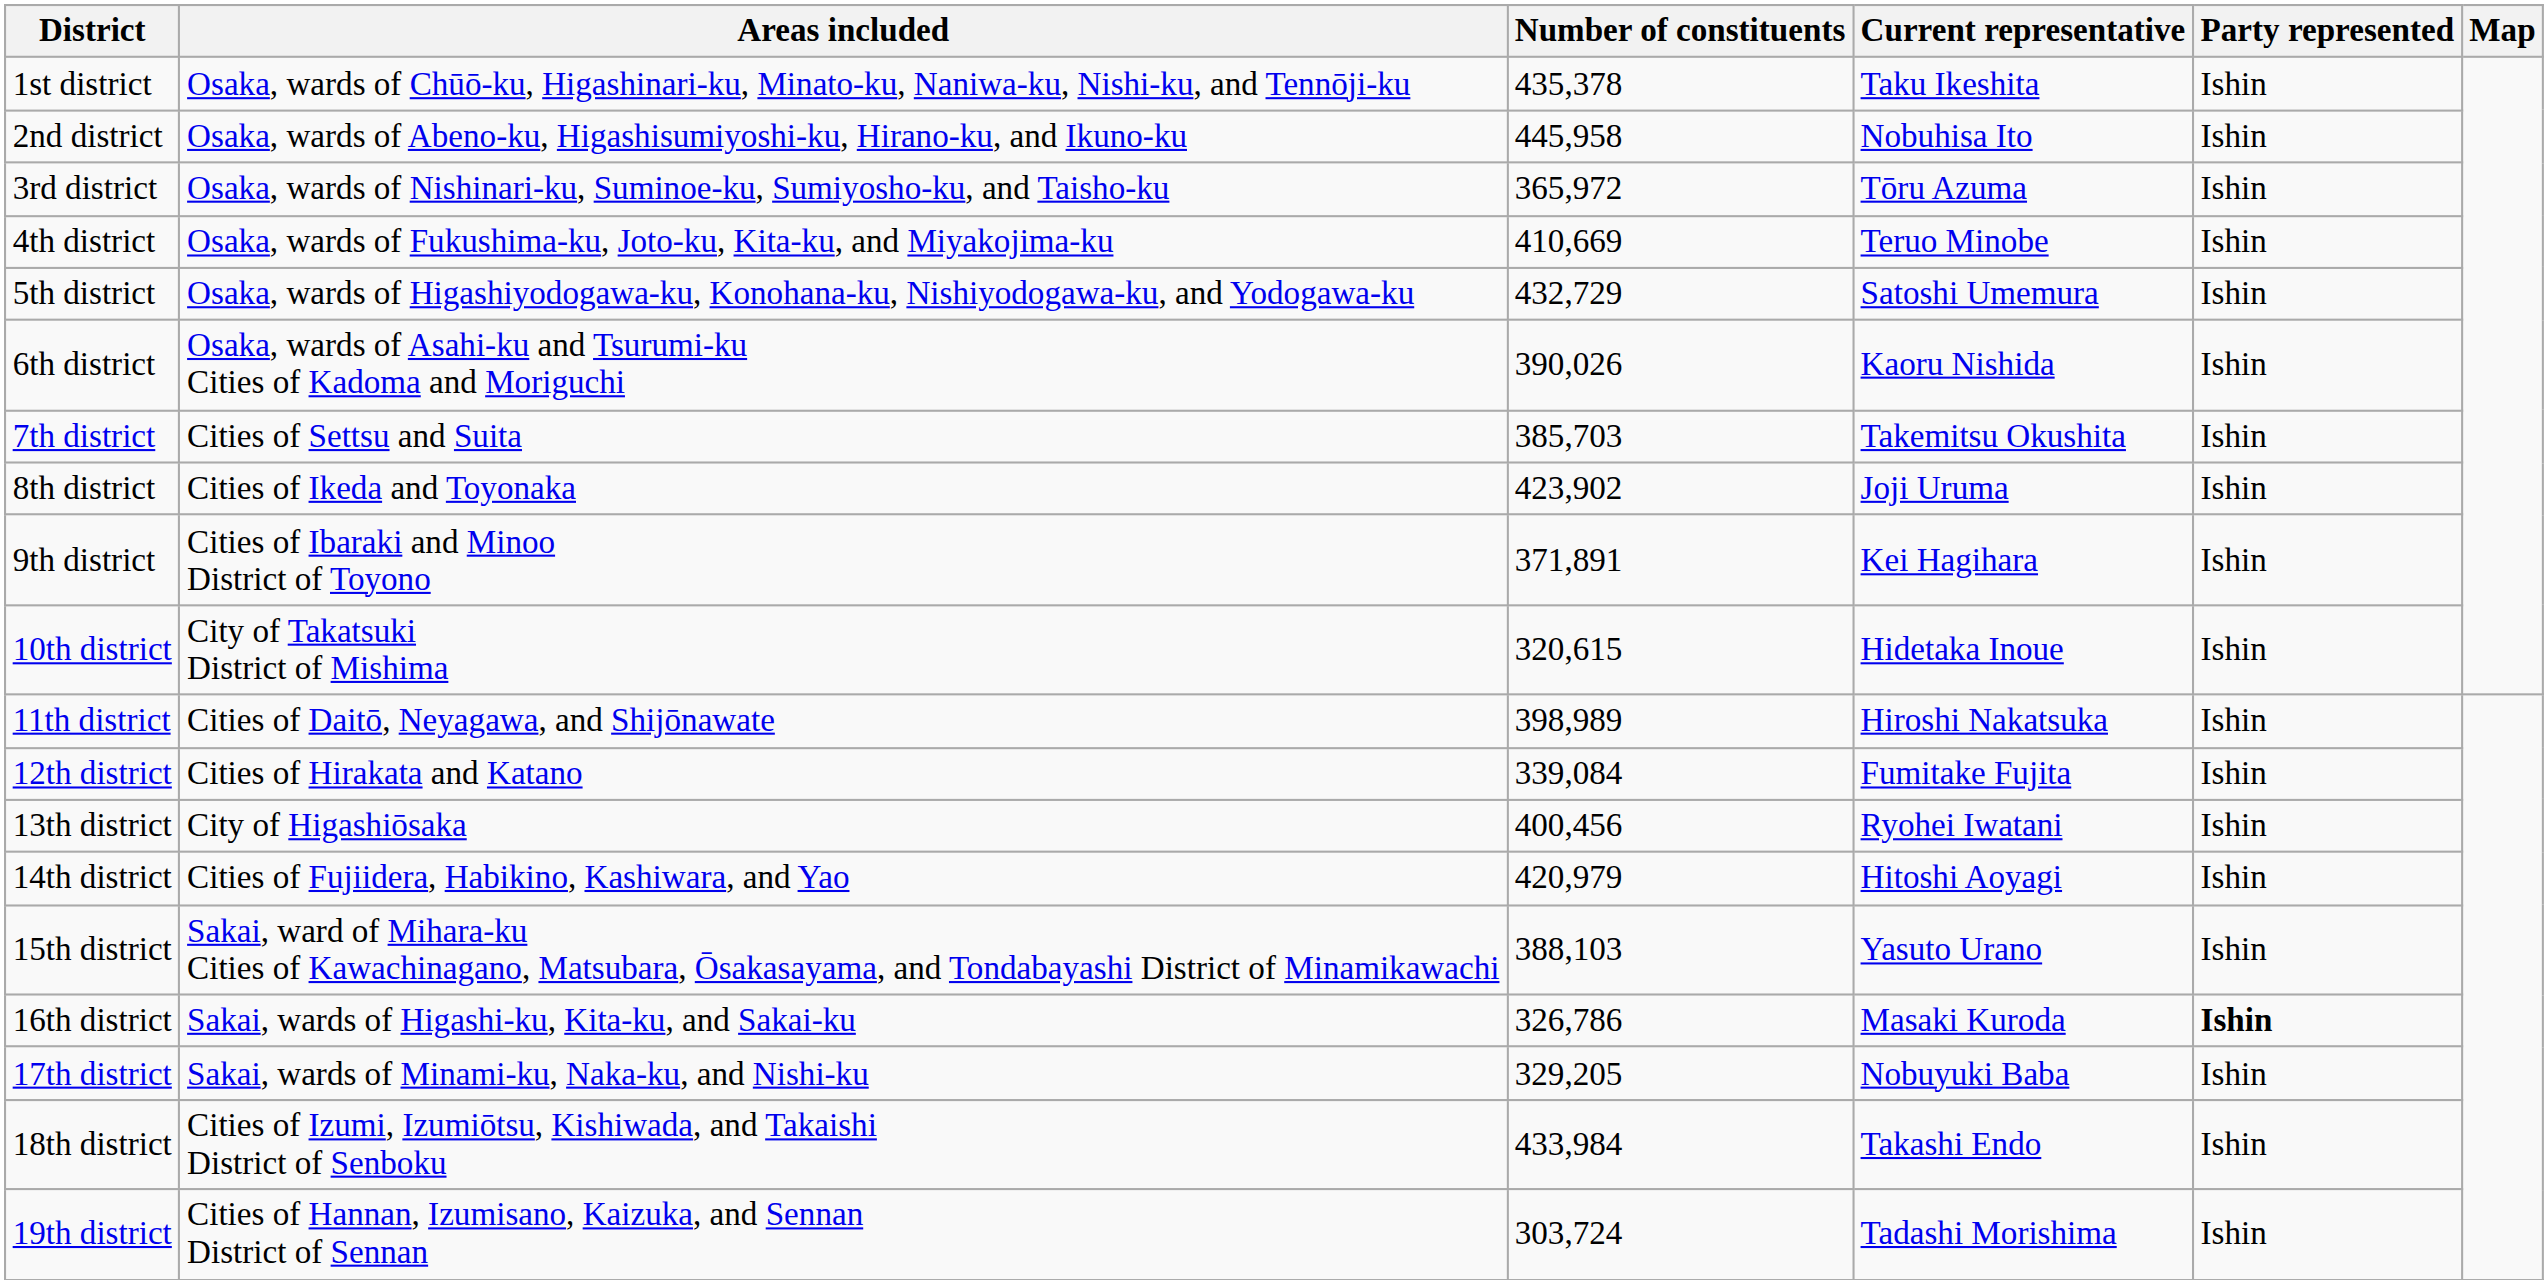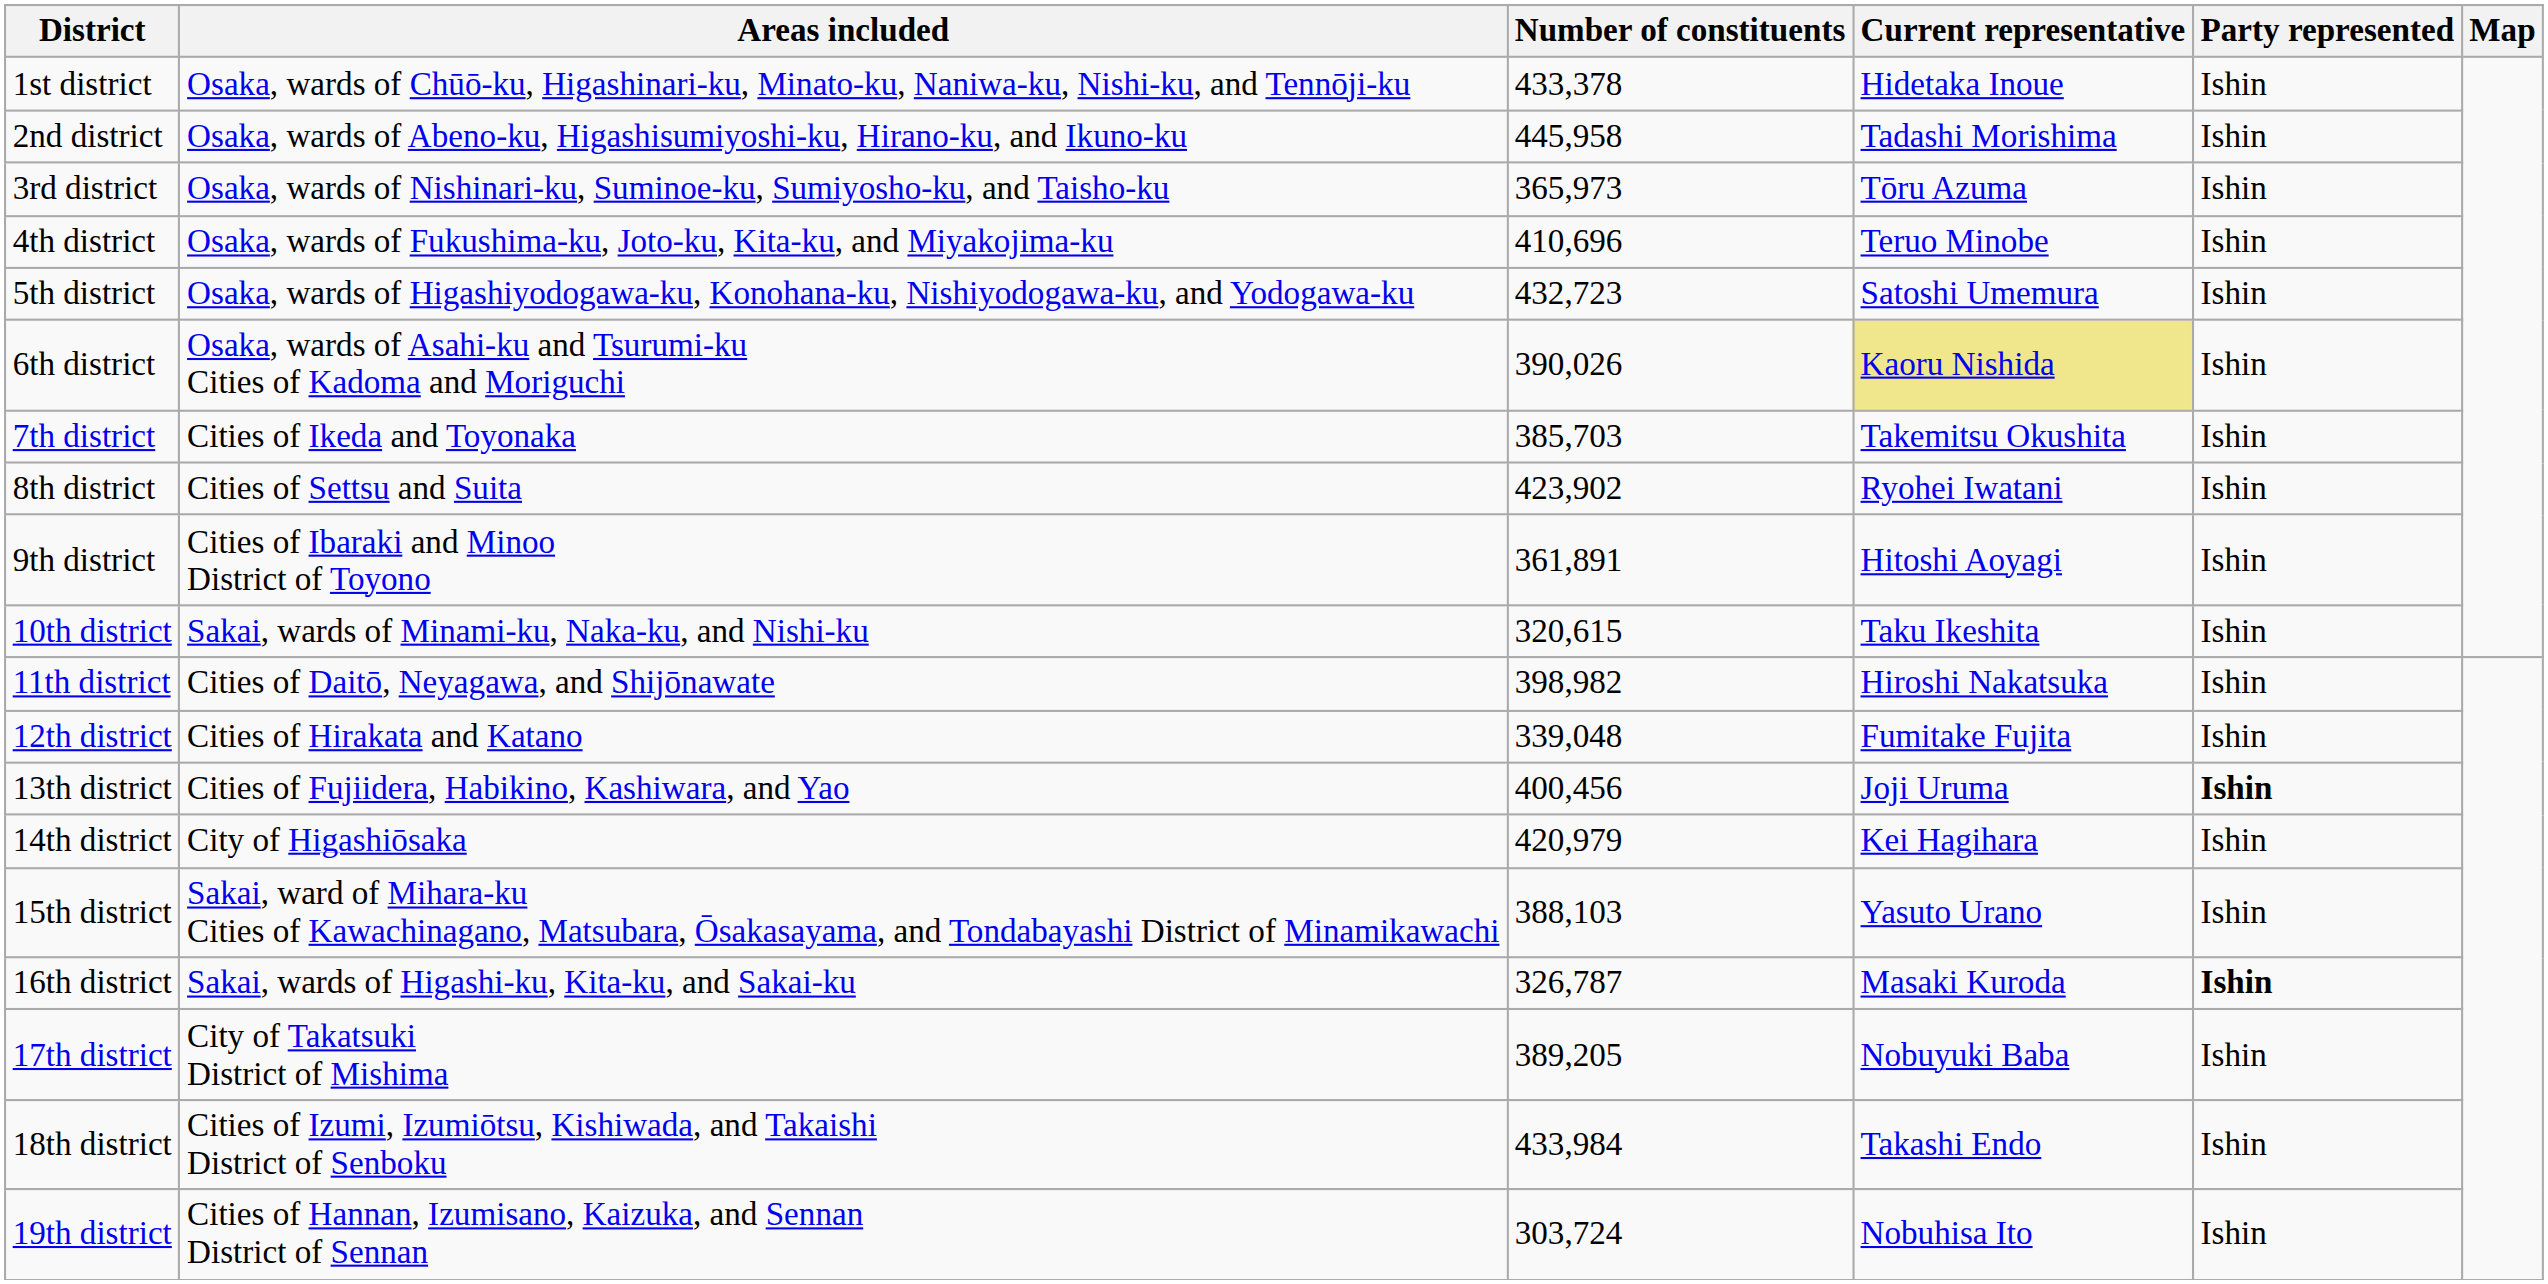(1569, 83) 435,378 -> (1569, 83) 433,378
(1950, 83) Taku Ikeshita -> (1962, 83) Hidetaka Inoue
(1947, 135) Nobuhisa Ito -> (1989, 135) Tadashi Morishima
(1569, 188) 365,972 -> (1569, 188) 365,973
(1569, 240) 410,669 -> (1569, 240) 410,696
(1569, 293) 432,729 -> (1569, 293) 432,723
(1958, 364) no background -> (1958, 364) khaki background
(355, 435) Cities of Settsu and Suita -> (382, 435) Cities of Ikeda and Toyonaka
(382, 488) Cities of Ikeda and Toyonaka -> (355, 488) Cities of Settsu and Suita
(1935, 488) Joji Uruma -> (1962, 488) Ryohei Iwatani
(1569, 559) 371,891 -> (1569, 559) 361,891
(1949, 559) Kei Hagihara -> (1961, 559) Hitoshi Aoyagi
(318, 649) City of Takatsuki District of Mishima -> (528, 630) Sakai, wards of Minami-ku, Naka-ku, and Nishi-ku
(1962, 649) Hidetaka Inoue -> (1950, 630) Taku Ikeshita
(1569, 720) 398,989 -> (1569, 683) 398,982
(1569, 772) 339,084 -> (1569, 735) 339,048
(327, 825) City of Higashiōsaka -> (518, 788) Cities of Fujiidera, Habikino, Kashiwara, and Yao
(1962, 825) Ryohei Iwatani -> (1935, 788) Joji Uruma
(2234, 825) normal -> (2236, 788) bold
(518, 877) Cities of Fujiidera, Habikino, Kashiwara, and Yao -> (327, 840) City of Higashiōsaka
(1961, 877) Hitoshi Aoyagi -> (1949, 840) Kei Hagihara
(1569, 1020) 326,786 -> (1569, 982) 326,787
(528, 1072) Sakai, wards of Minami-ku, Naka-ku, and Nishi-ku -> (318, 1054) City of Takatsuki District of Mishima
(1569, 1072) 329,205 -> (1569, 1054) 389,205
(1989, 1233) Tadashi Morishima -> (1947, 1233) Nobuhisa Ito
